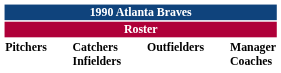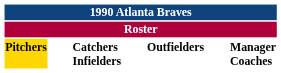(26, 46) no background -> (26, 46) gold background
